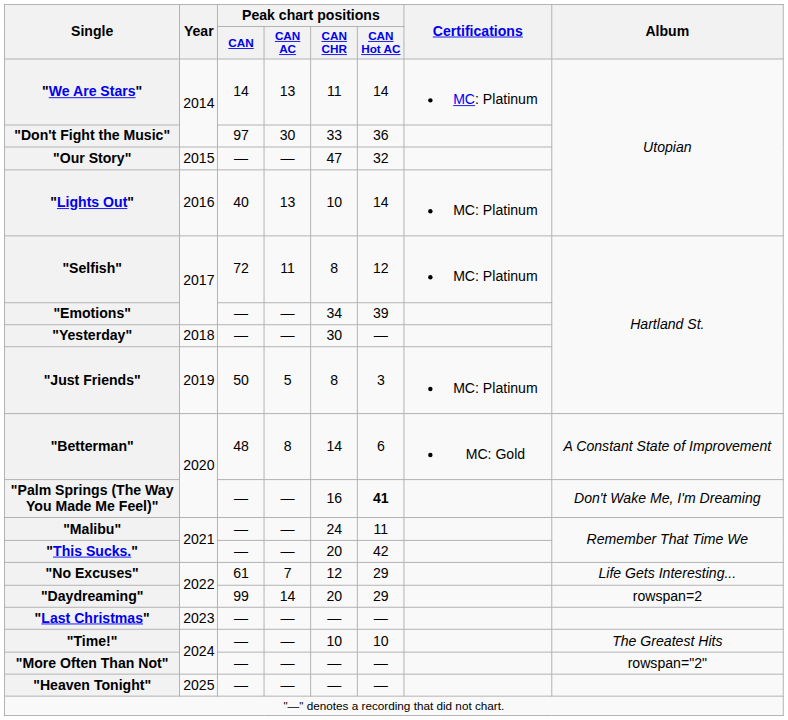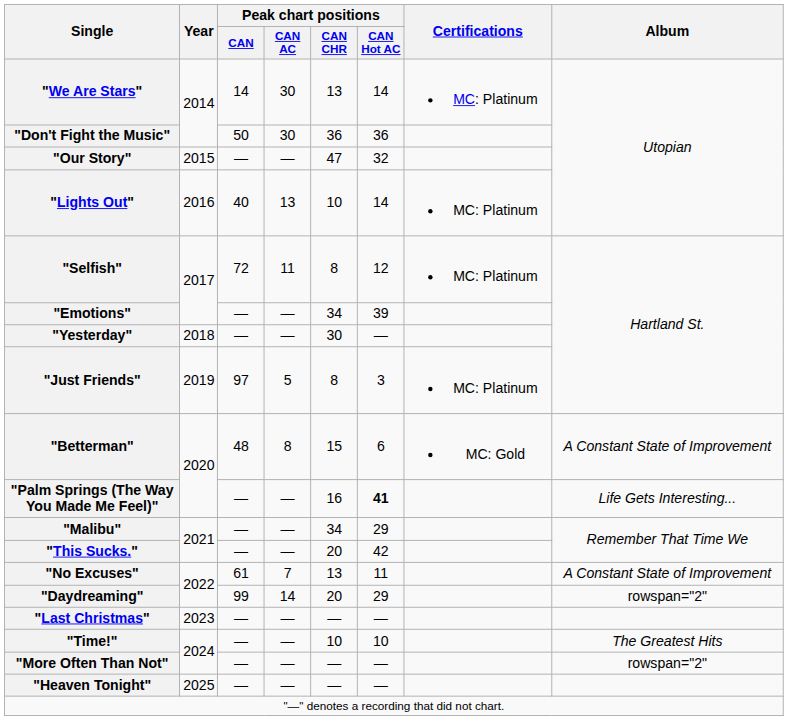(288, 91) 13 -> (288, 91) 30
(334, 91) 11 -> (334, 91) 13
(241, 136) 97 -> (241, 136) 50
(334, 136) 33 -> (334, 136) 36
(241, 380) 50 -> (241, 380) 97
(334, 446) 14 -> (334, 446) 15
(667, 498) Don't Wake Me, I'm Dreaming -> (667, 498) Life Gets Interesting...
(334, 529) 24 -> (334, 529) 34
(381, 529) 11 -> (381, 529) 29
(334, 573) 12 -> (334, 573) 13
(381, 573) 29 -> (381, 573) 11
(667, 573) Life Gets Interesting... -> (667, 573) A Constant State of Improvement
(667, 596) rowspan=2 -> (667, 596) rowspan="2"
